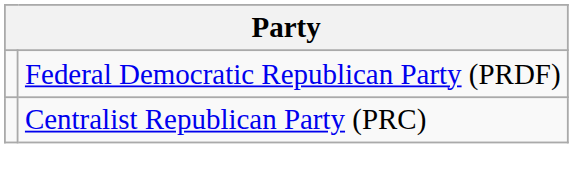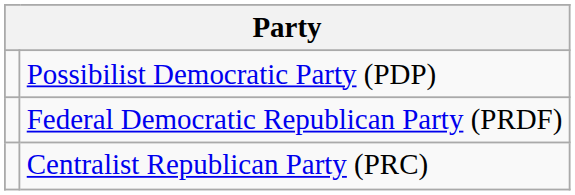+ row: (231, 73)
